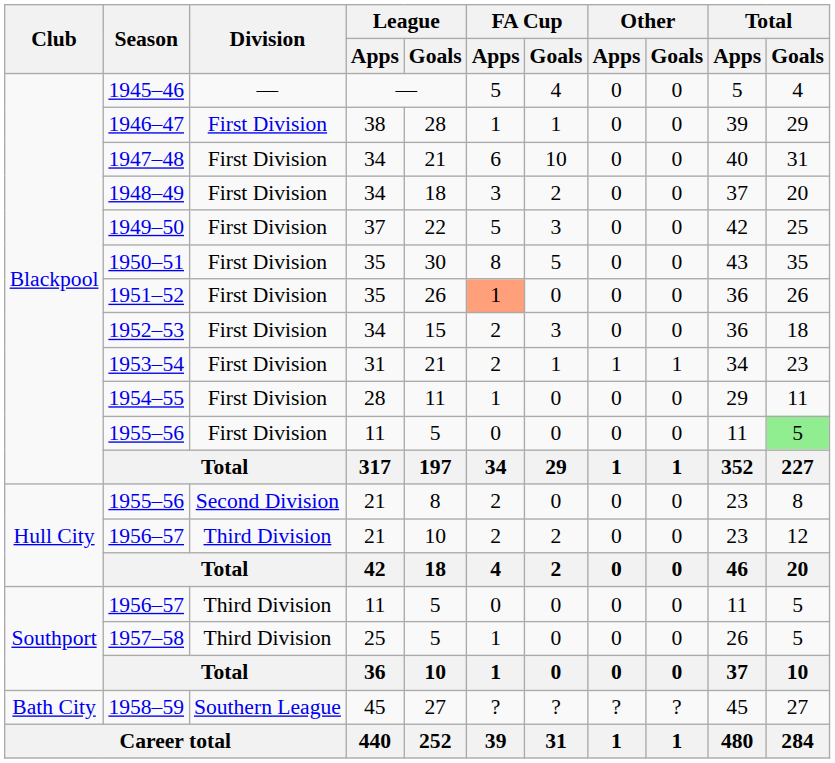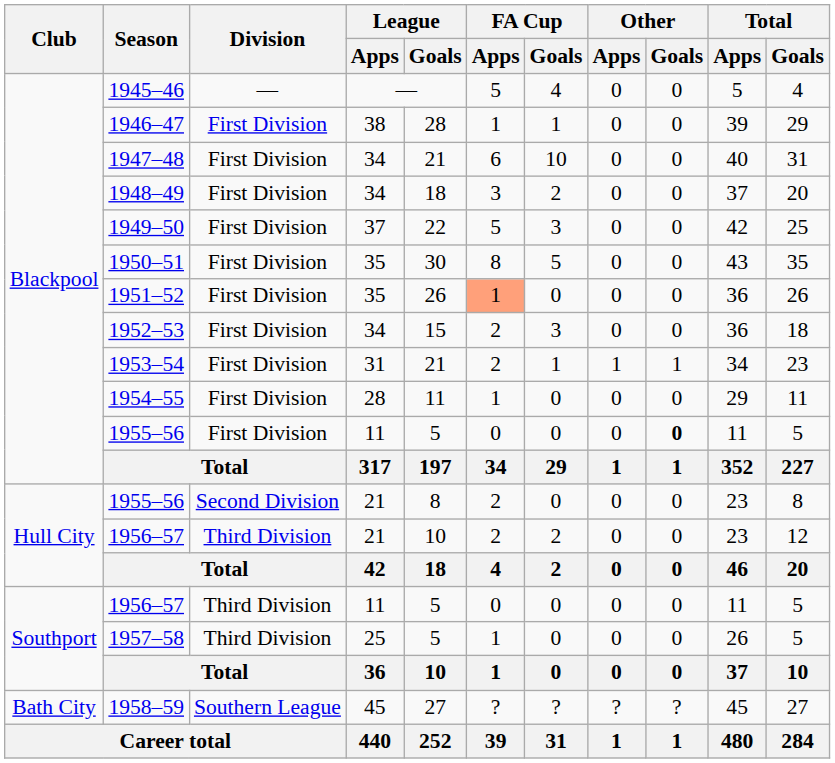(677, 432) normal -> (677, 432) bold
(798, 432) lightgreen background -> (798, 432) no background
